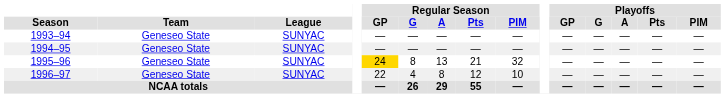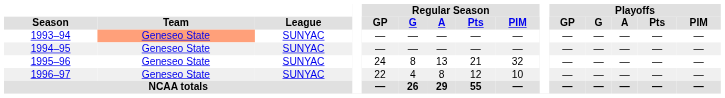(176, 36) no background -> (176, 36) lightsalmon background
(380, 61) gold background -> (380, 61) no background
